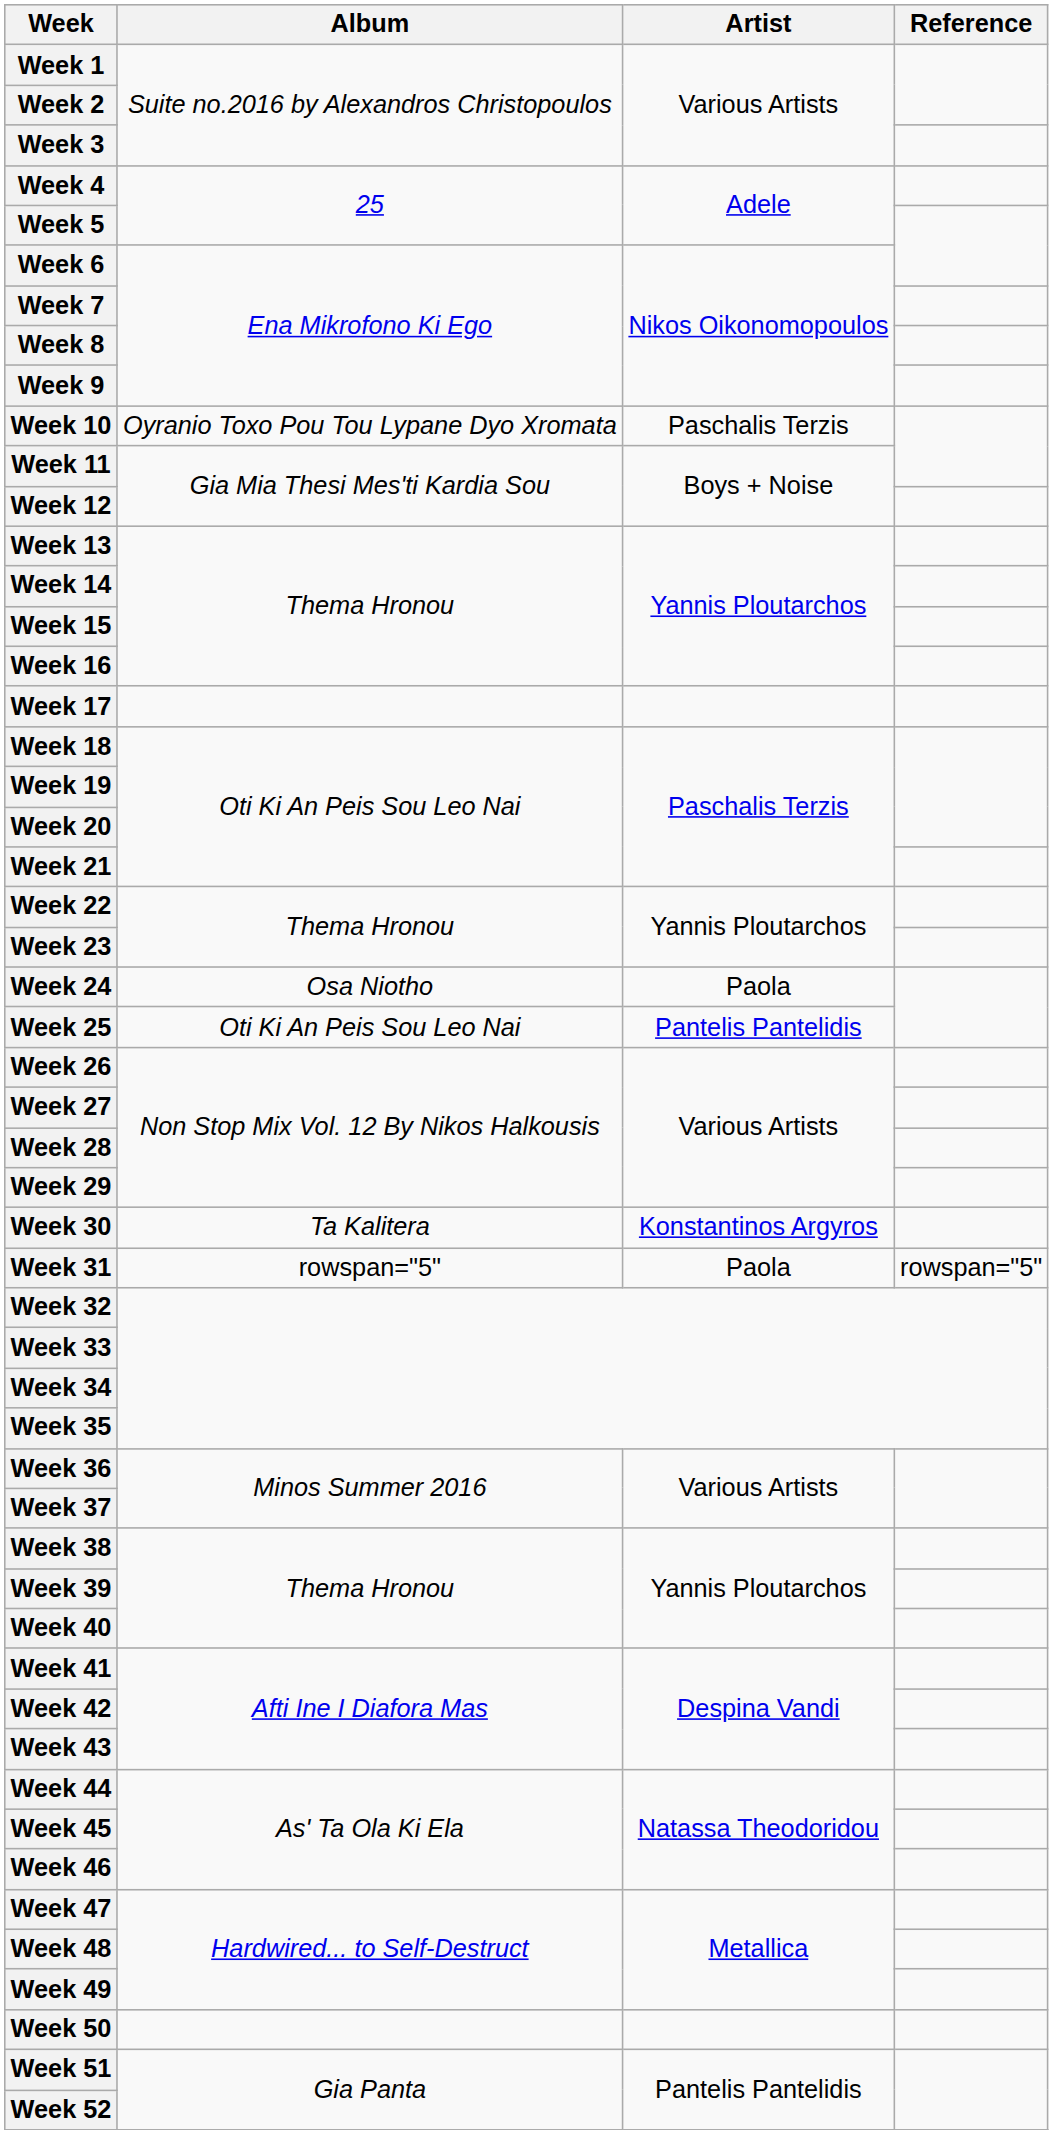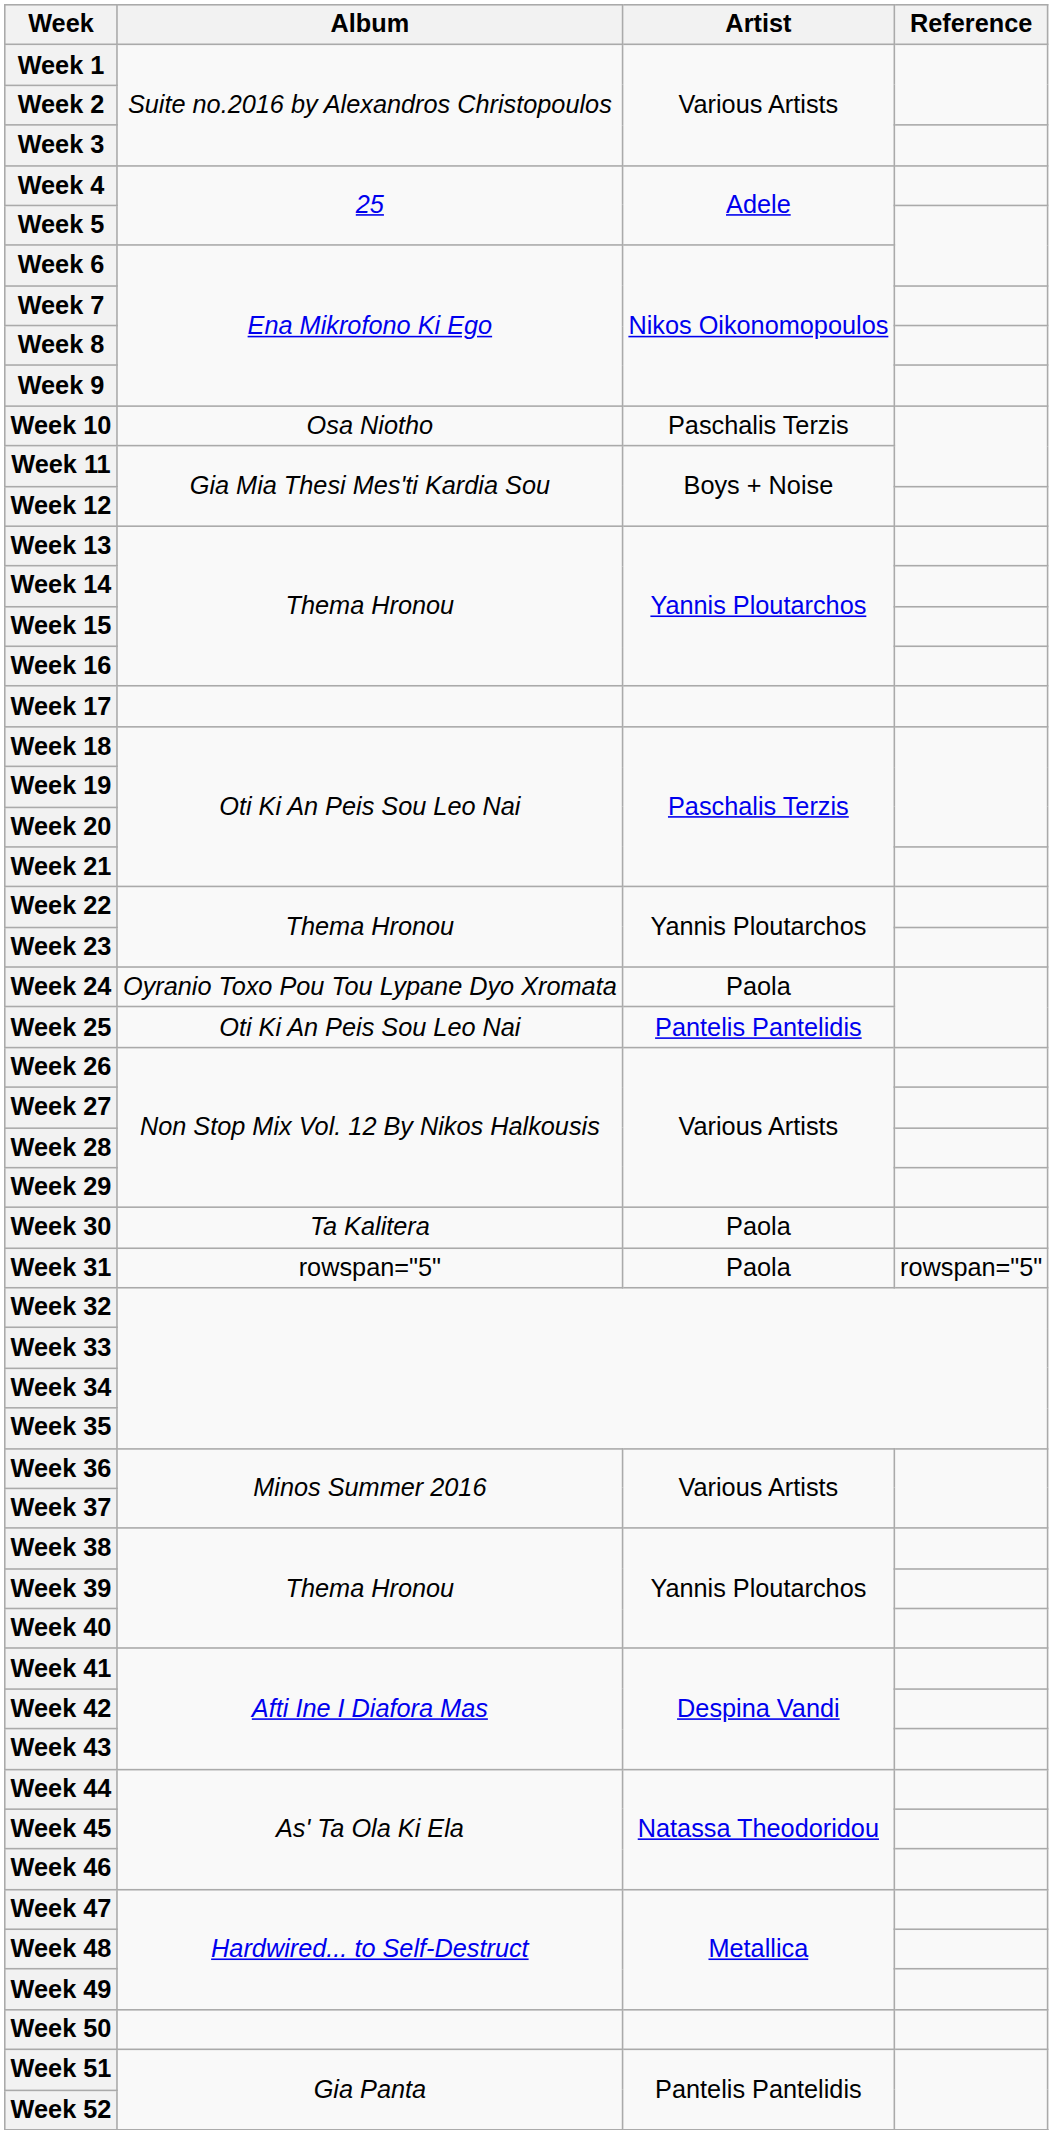(370, 425) Oyranio Toxo Pou Tou Lypane Dyo Xromata -> (370, 425) Osa Niotho
(370, 986) Osa Niotho -> (370, 986) Oyranio Toxo Pou Tou Lypane Dyo Xromata
(758, 1227) Konstantinos Argyros -> (758, 1227) Paola
